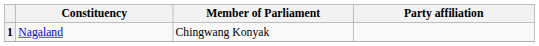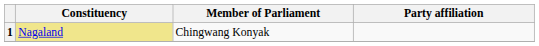(41, 32) no background -> (41, 32) khaki background
